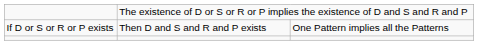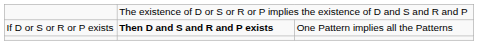(193, 28) normal -> (196, 28) bold
